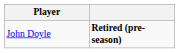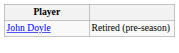(118, 34) bold -> (131, 28) normal
